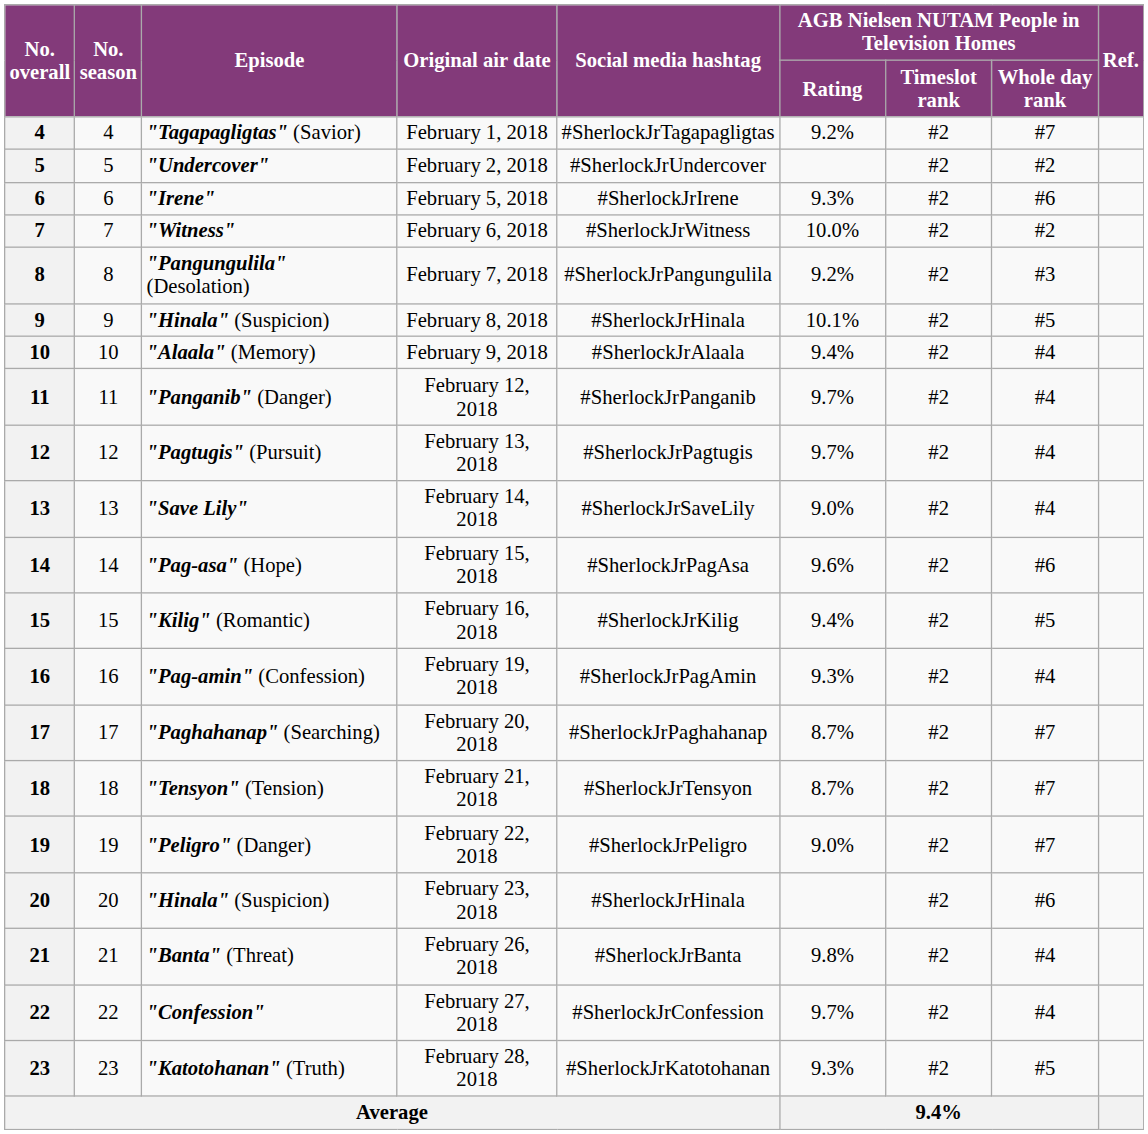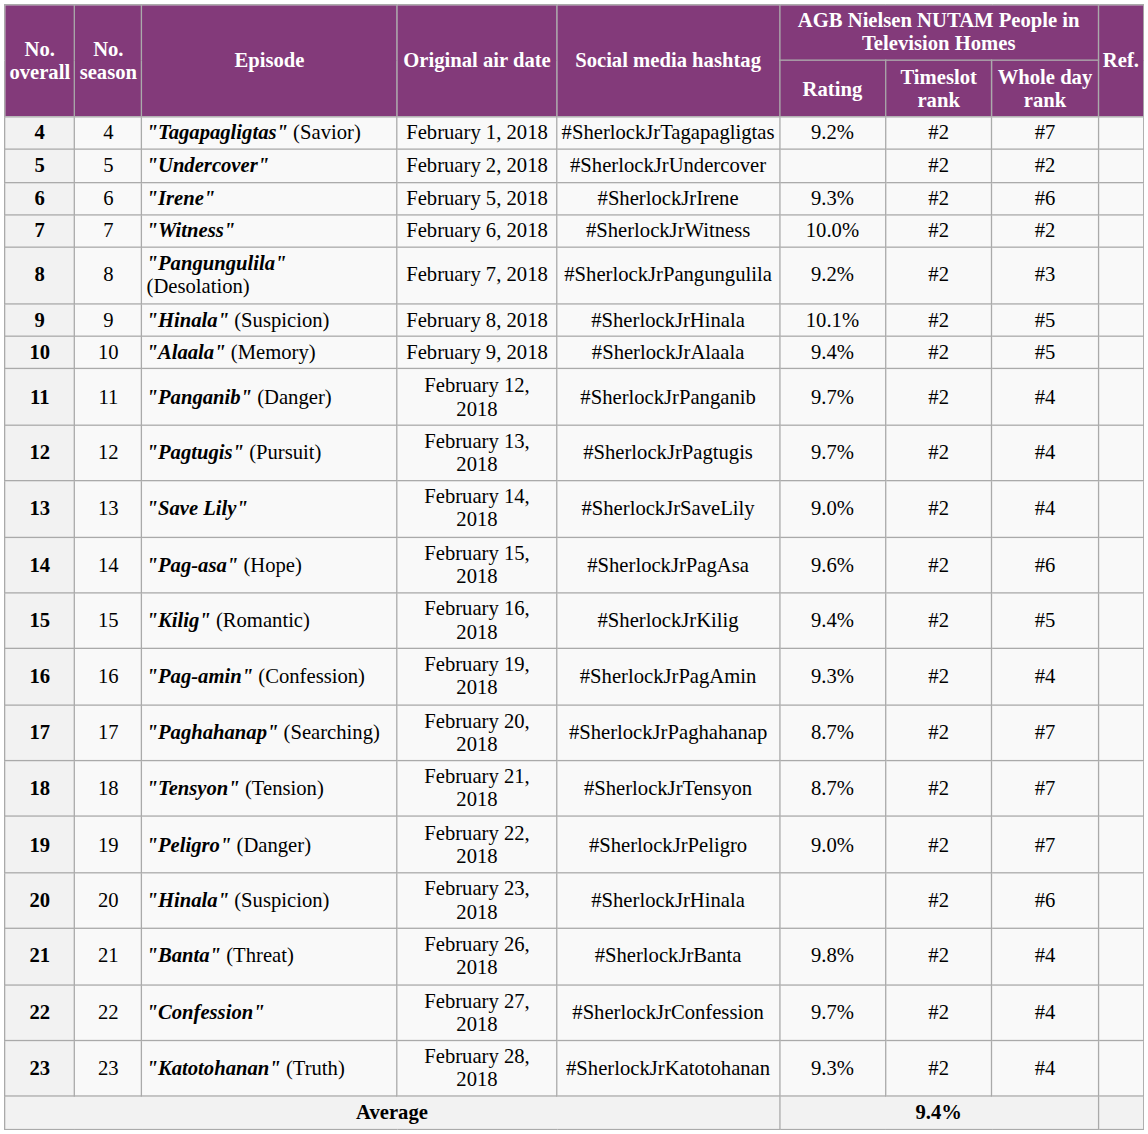(1045, 352) #4 -> (1045, 352) #5
(1045, 1068) #5 -> (1045, 1068) #4
